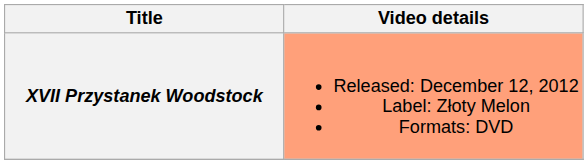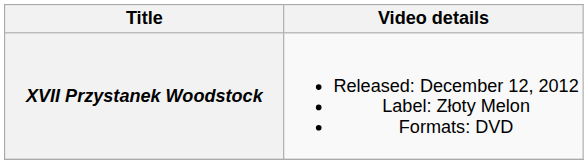(433, 106) lightsalmon background -> (433, 106) no background
